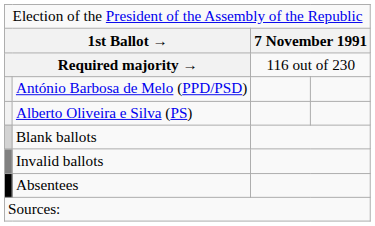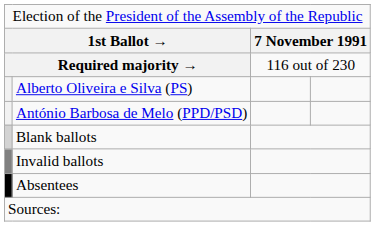rows swapped: (132, 88) <-> (104, 112)
